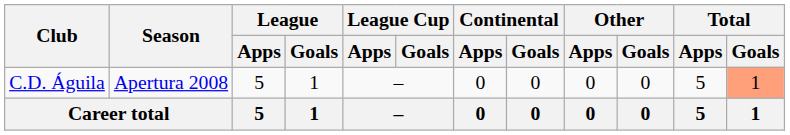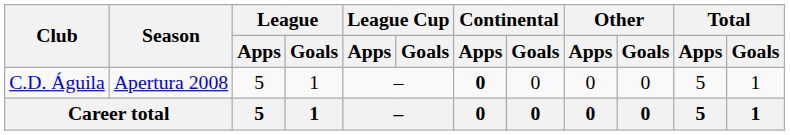(480, 82) normal -> (480, 82) bold
(755, 82) lightsalmon background -> (755, 82) no background
